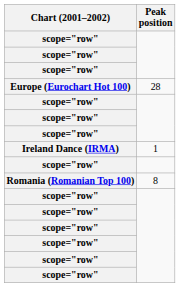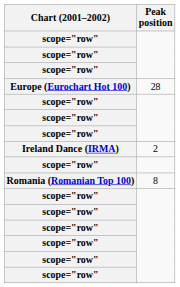(156, 149) 1 -> (156, 149) 2
